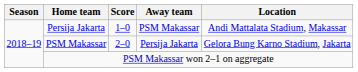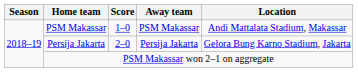(76, 28) Persija Jakarta -> (76, 28) PSM Makassar
(76, 43) PSM Makassar -> (76, 43) Persija Jakarta
